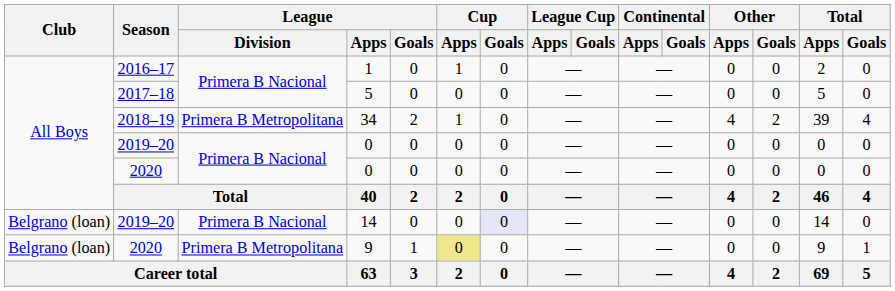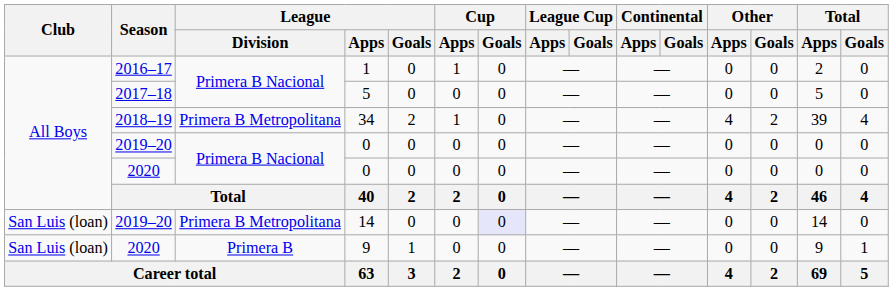(59, 222) Belgrano (loan) -> (58, 222) San Luis (loan)
(262, 222) Primera B Nacional -> (260, 222) Primera B Metropolitana
(59, 247) Belgrano (loan) -> (58, 247) San Luis (loan)
(262, 247) Primera B Metropolitana -> (260, 247) Primera B
(459, 247) khaki background -> (457, 247) no background
